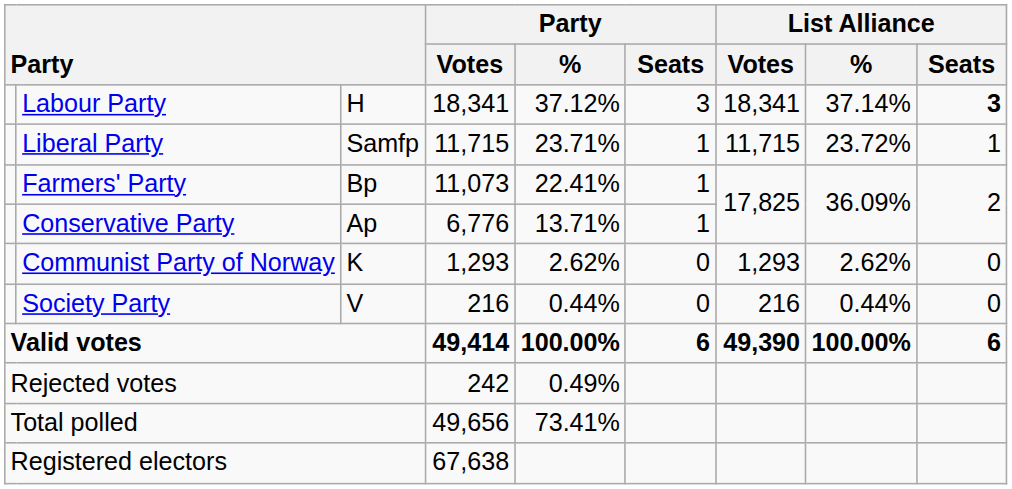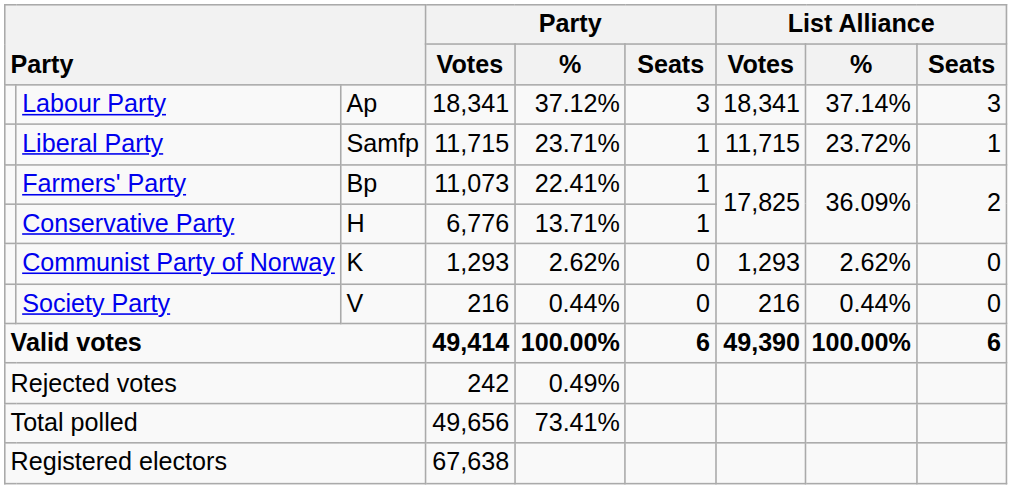(356, 104) H -> (362, 104) Ap
(994, 104) bold -> (994, 104) normal
(362, 223) Ap -> (356, 223) H
